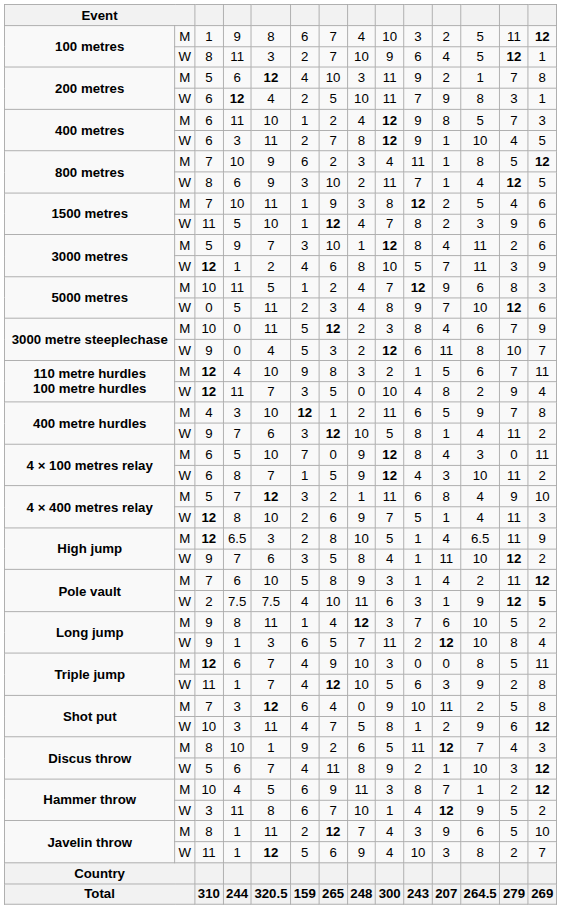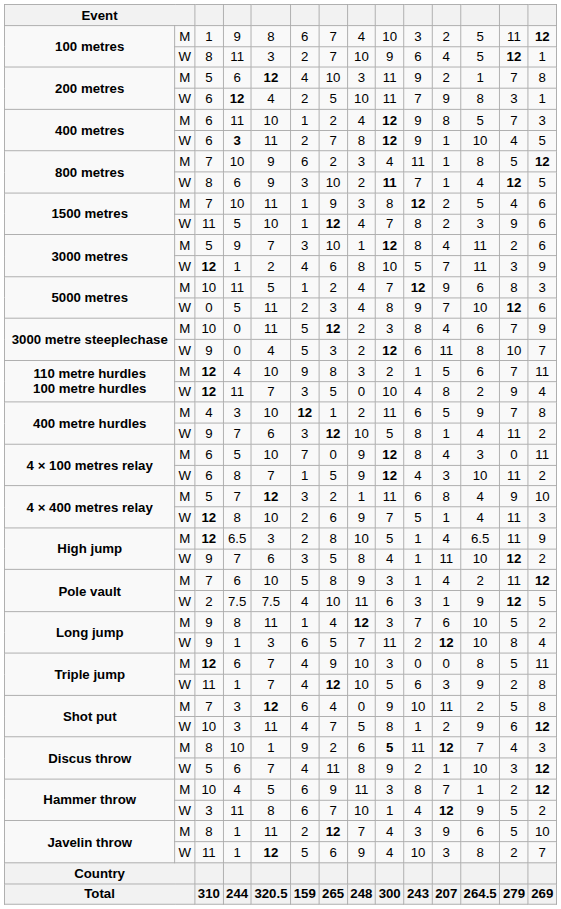(237, 141) normal -> (237, 141) bold
(390, 183) normal -> (390, 183) bold
(542, 601) bold -> (542, 601) normal
(390, 748) normal -> (390, 748) bold
